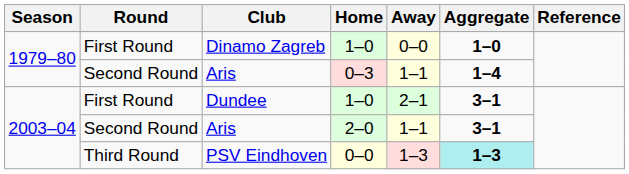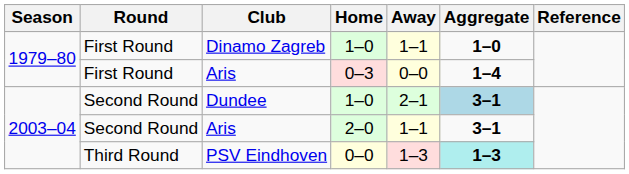(413, 45) 0–0 -> (413, 45) 1–1
(141, 73) Second Round -> (128, 73) First Round
(413, 73) 1–1 -> (413, 73) 0–0
(128, 100) First Round -> (141, 100) Second Round
(487, 100) no background -> (487, 100) lightblue background
